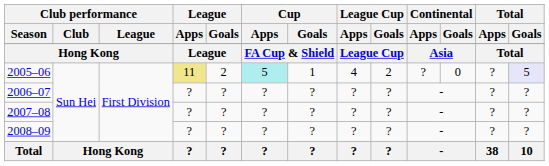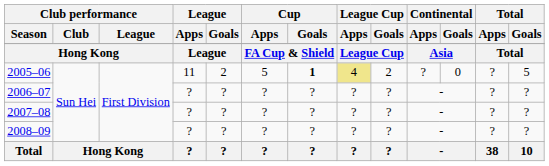(189, 72) khaki background -> (189, 72) no background
(265, 72) paleturquoise background -> (265, 72) no background
(312, 72) normal -> (312, 72) bold
(354, 72) no background -> (354, 72) khaki background
(527, 72) lavender background -> (527, 72) no background
